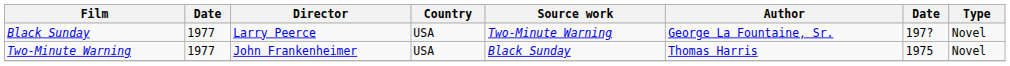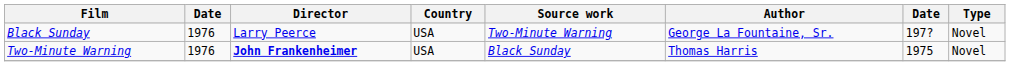(201, 32) 1977 -> (201, 32) 1976
(201, 51) 1977 -> (201, 51) 1976
(295, 51) normal -> (295, 51) bold
